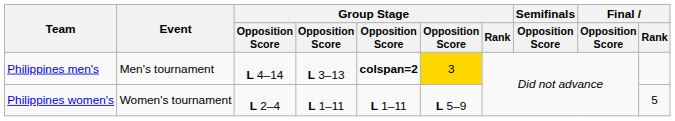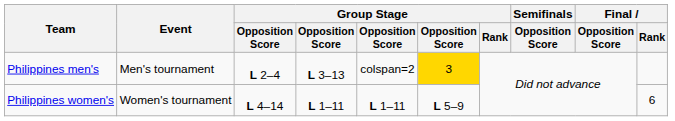(265, 75) L 4–14 -> (265, 75) L 2–4
(389, 68) bold -> (387, 68) normal
(265, 106) L 2–4 -> (265, 106) L 4–14
(655, 100) 5 -> (652, 100) 6
